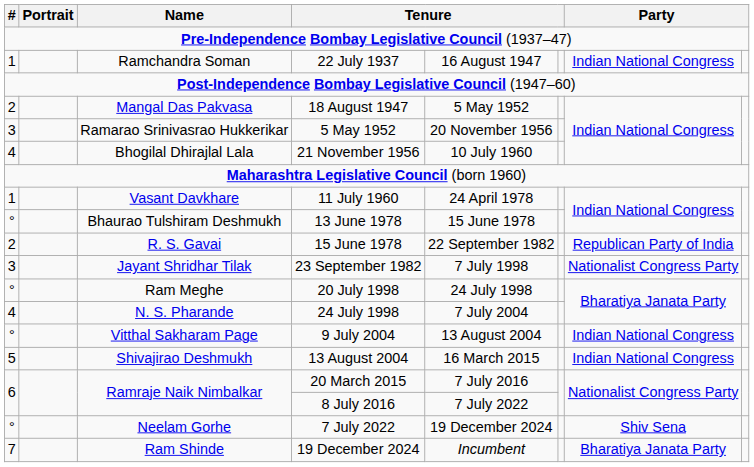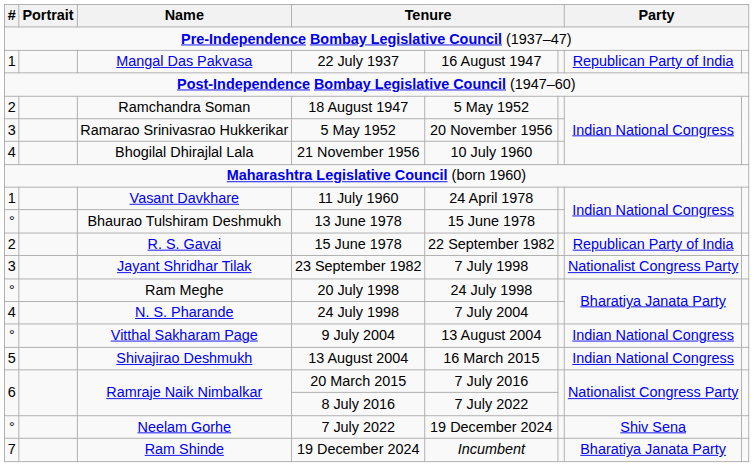(184, 61) Ramchandra Soman -> (184, 61) Mangal Das Pakvasa
(653, 61) Indian National Congress -> (653, 61) Republican Party of India
(184, 107) Mangal Das Pakvasa -> (184, 107) Ramchandra Soman
